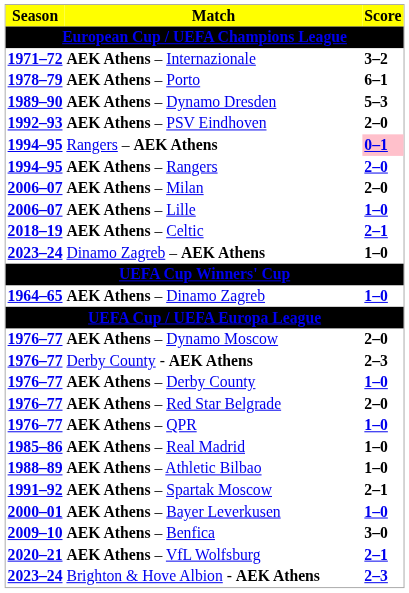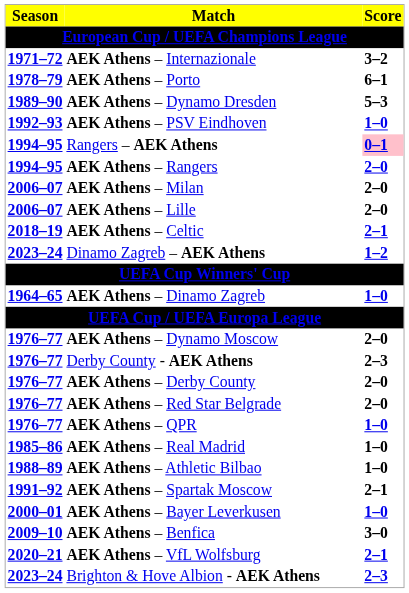(376, 123) 2–0 -> (376, 123) 1–0
(376, 209) 1–0 -> (376, 209) 2–0
(376, 252) 1–0 -> (376, 252) 1–2
(376, 382) 1–0 -> (376, 382) 2–0
